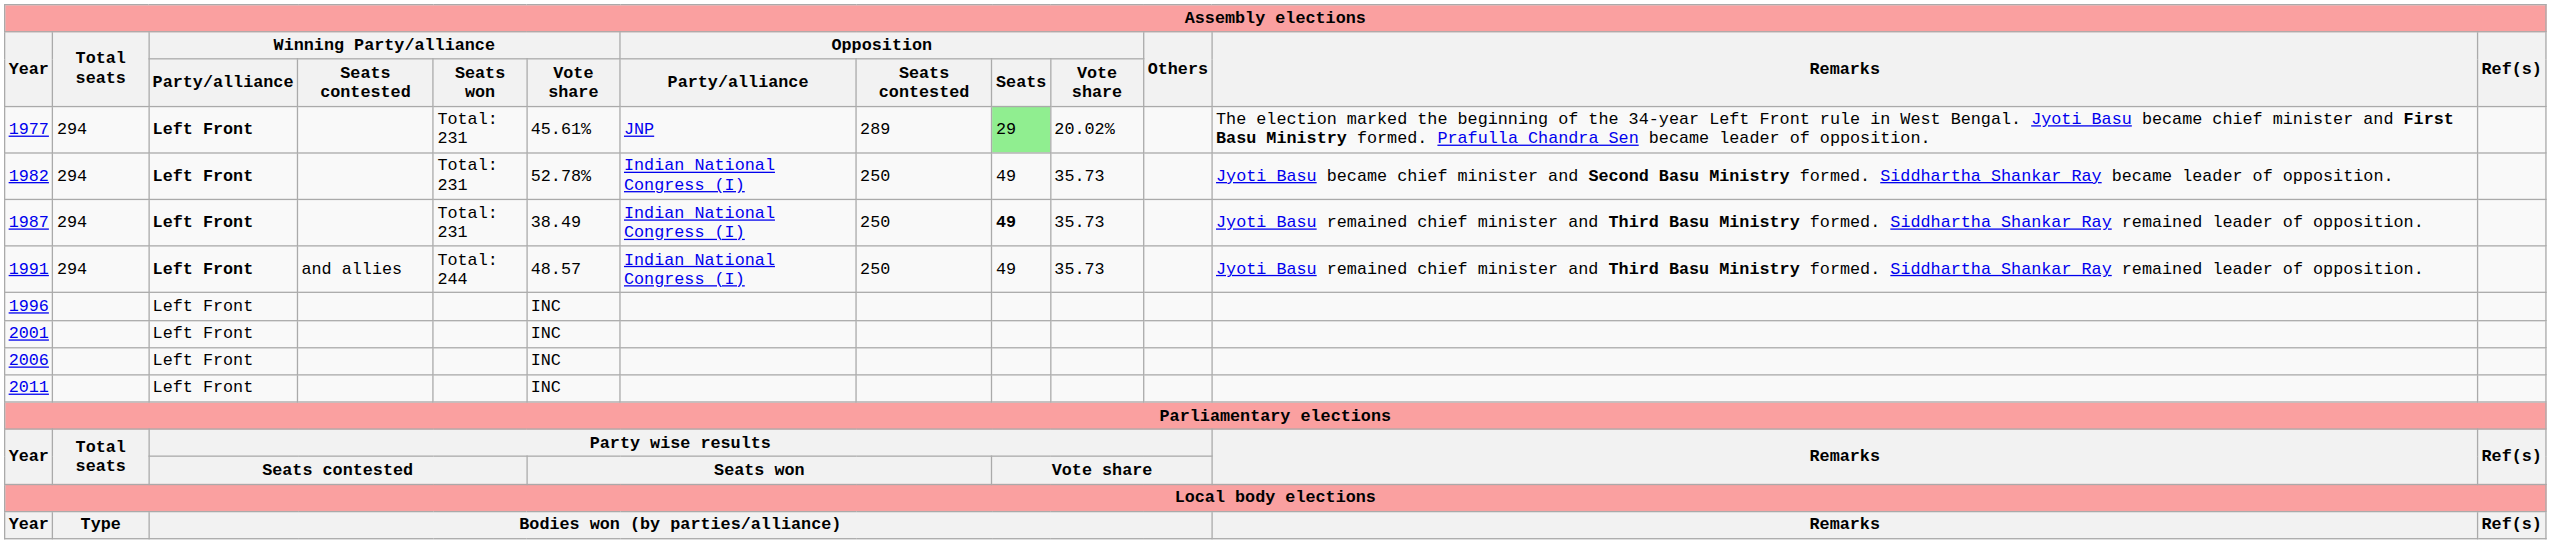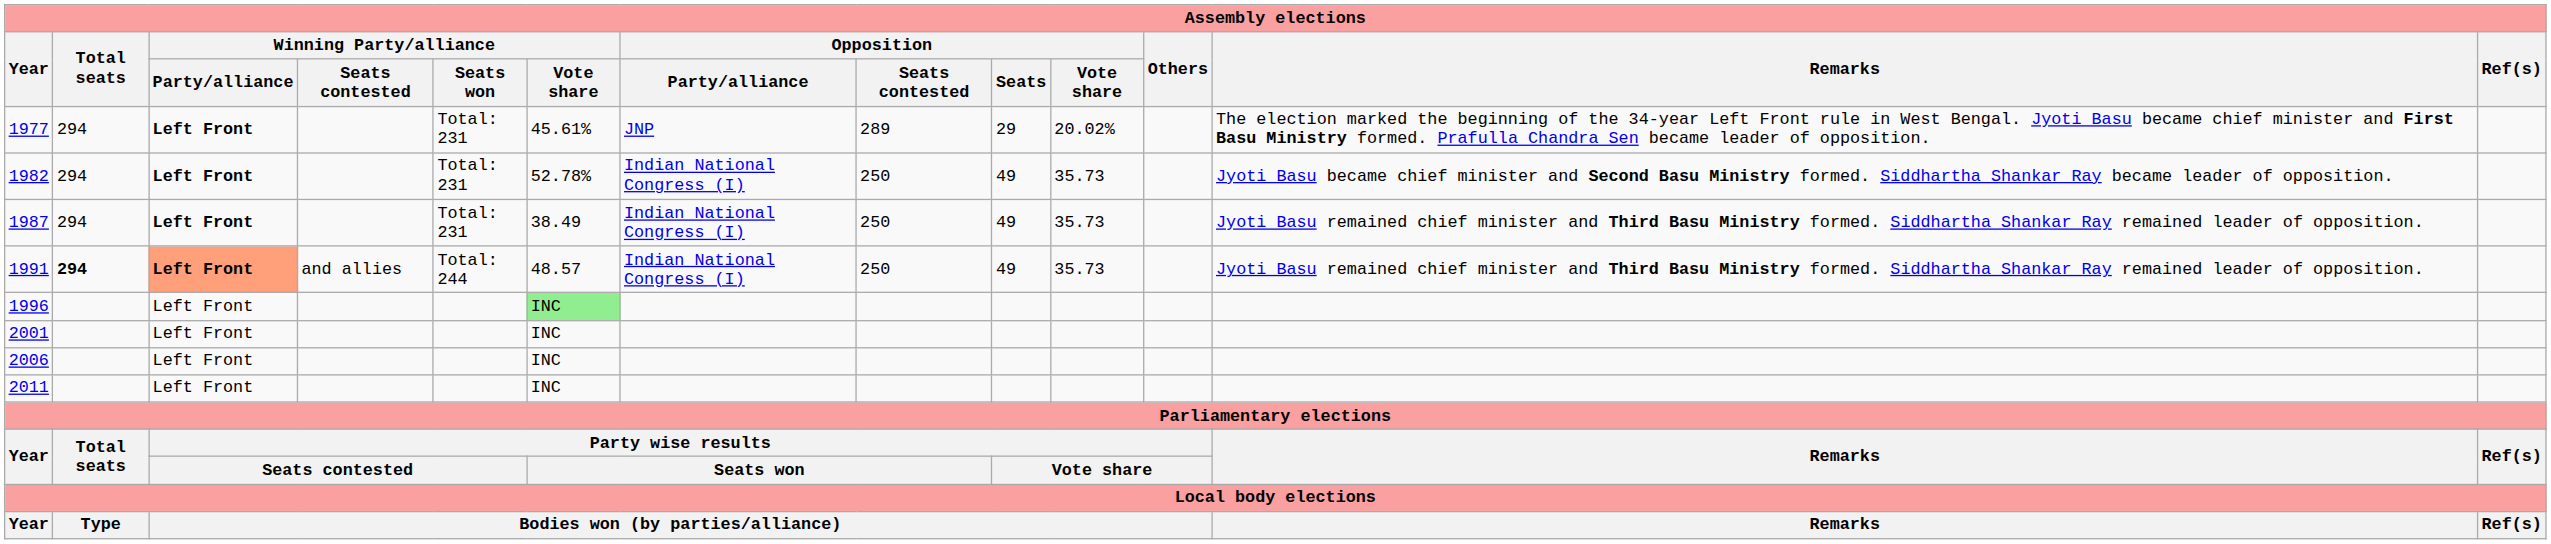(1006, 129) lightgreen background -> (1006, 129) no background
(1006, 223) bold -> (1006, 223) normal
(72, 269) normal -> (72, 269) bold
(203, 269) no background -> (203, 269) lightsalmon background
(546, 306) no background -> (546, 306) lightgreen background
